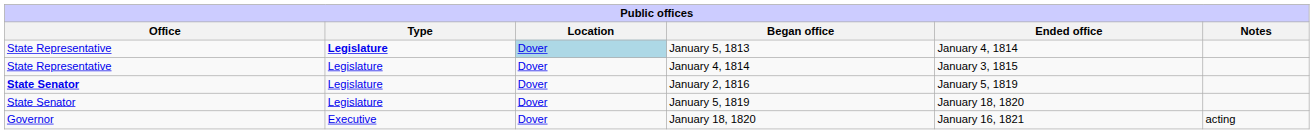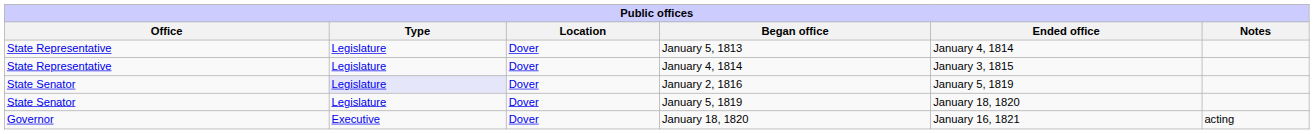(358, 48) bold -> (359, 48) normal
(533, 48) lightblue background -> (524, 48) no background
(43, 84) bold -> (41, 84) normal
(355, 84) no background -> (359, 84) lavender background
